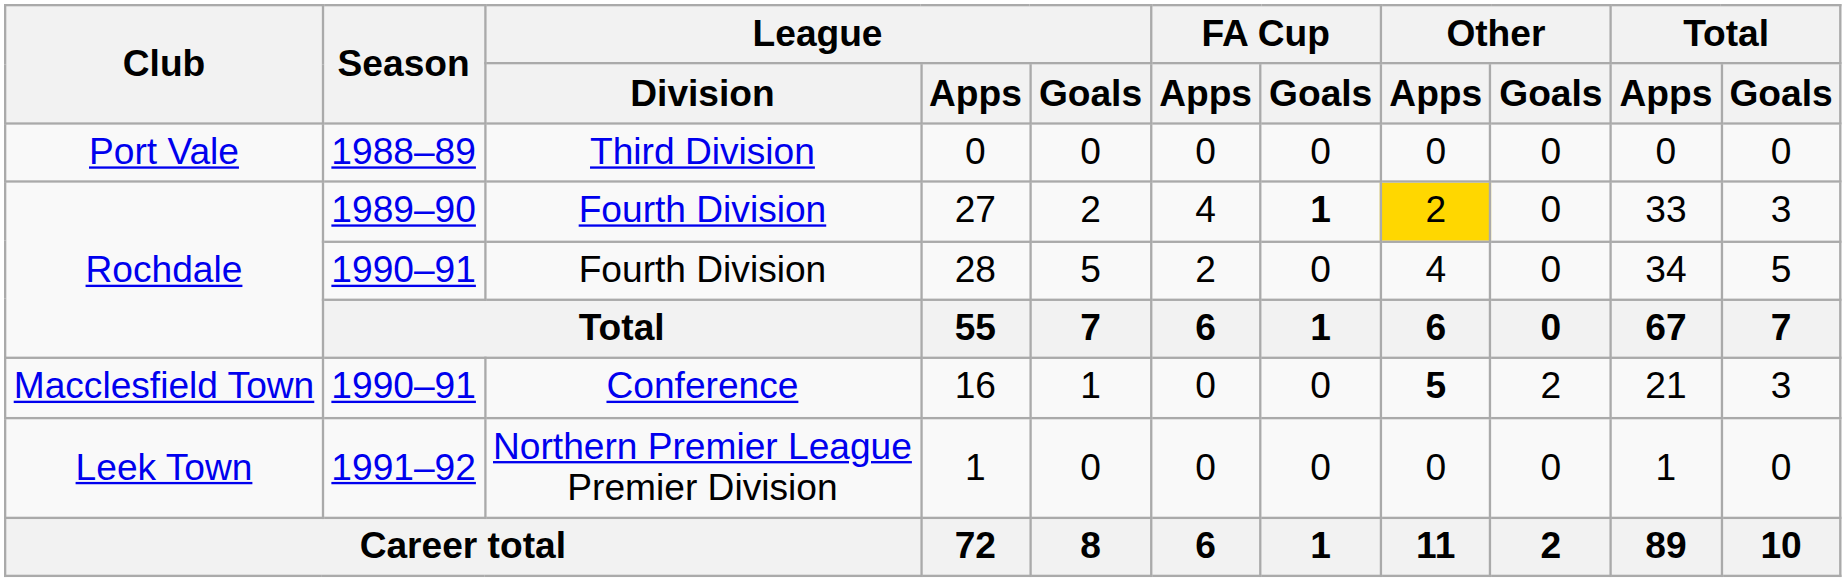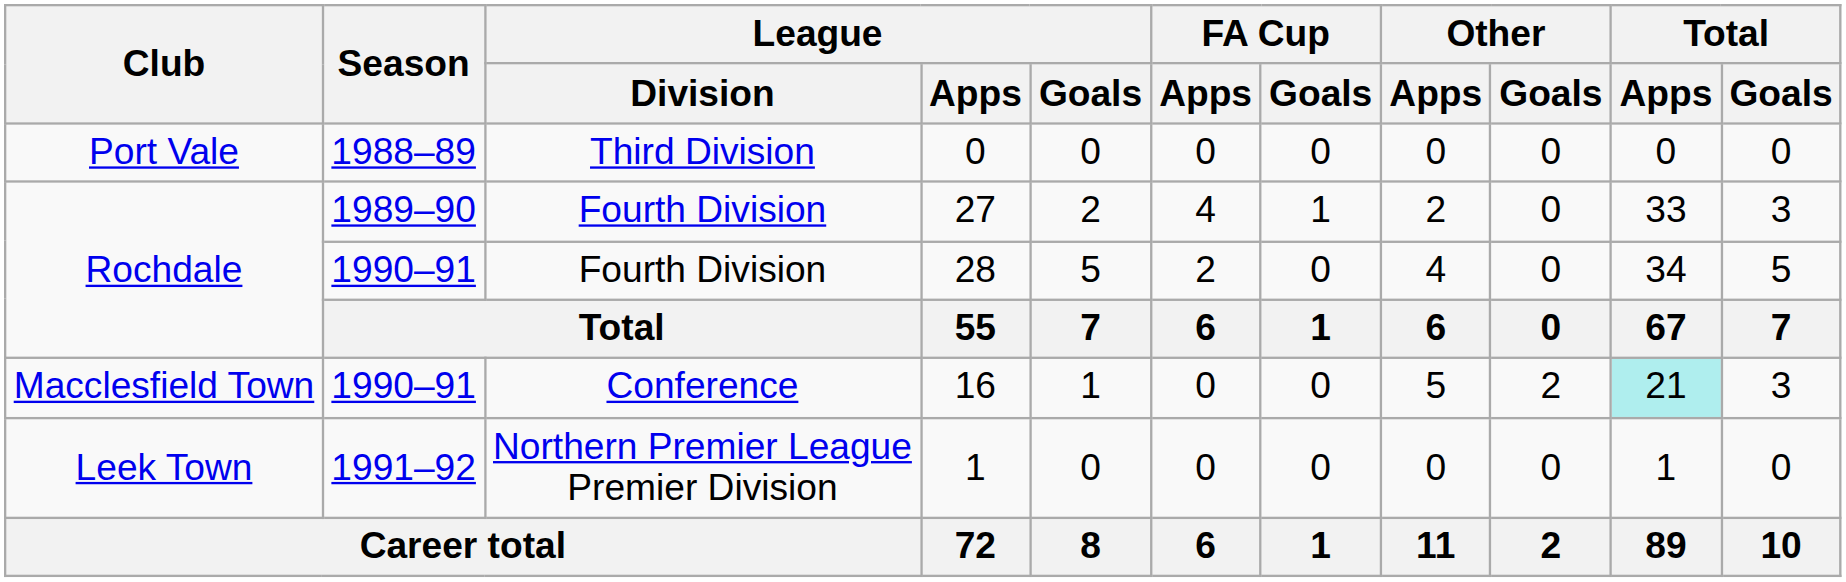(1321, 210) bold -> (1321, 210) normal
(1436, 210) gold background -> (1436, 210) no background
(1436, 387) bold -> (1436, 387) normal
(1666, 387) no background -> (1666, 387) paleturquoise background
